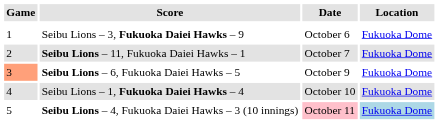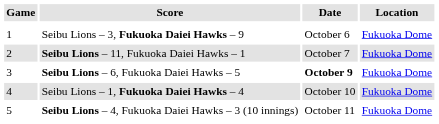(9, 72) lightsalmon background -> (9, 72) no background
(327, 72) normal -> (329, 72) bold
(330, 110) pink background -> (330, 110) no background
(397, 110) lightblue background -> (397, 110) no background
